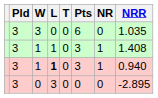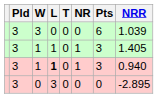columns swapped: (105, 13) <-> (83, 13)
(132, 31) 1.035 -> (132, 31) 1.039
(132, 48) 1.408 -> (132, 48) 1.405
